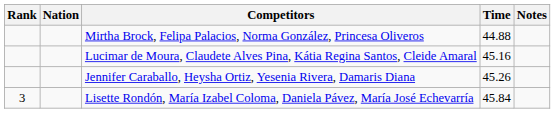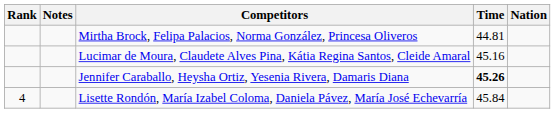columns swapped: (61, 15) <-> (532, 15)
(497, 35) 44.88 -> (490, 35) 44.81
(497, 77) normal -> (490, 77) bold
(22, 98) 3 -> (22, 98) 4
